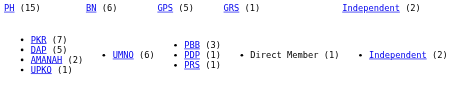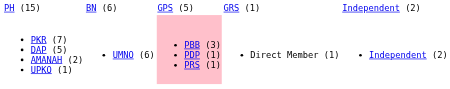(189, 55) no background -> (189, 55) pink background
